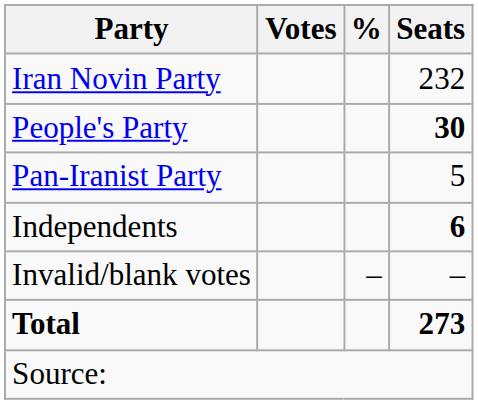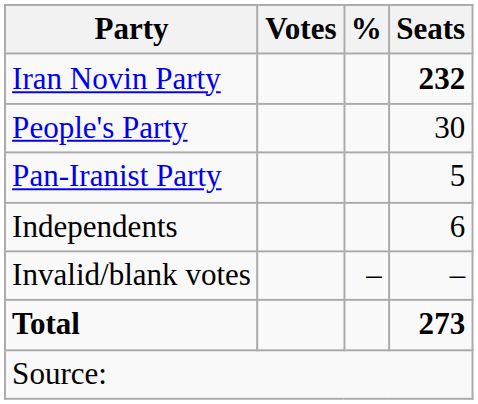(442, 78) normal -> (442, 78) bold
(450, 127) bold -> (450, 127) normal
(457, 226) bold -> (457, 226) normal
